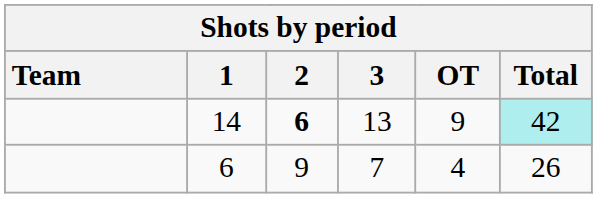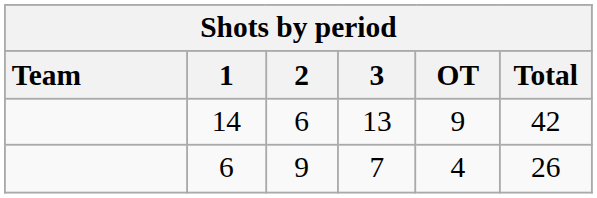(302, 121) bold -> (302, 121) normal
(546, 121) paleturquoise background -> (546, 121) no background
